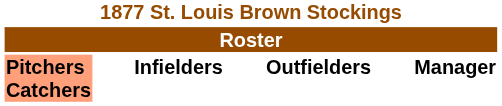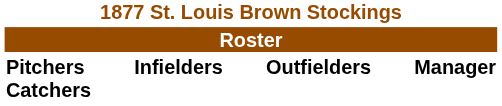(49, 78) lightsalmon background -> (49, 78) no background
